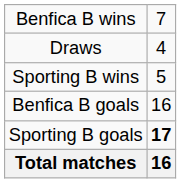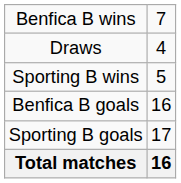(161, 134) bold -> (161, 134) normal
